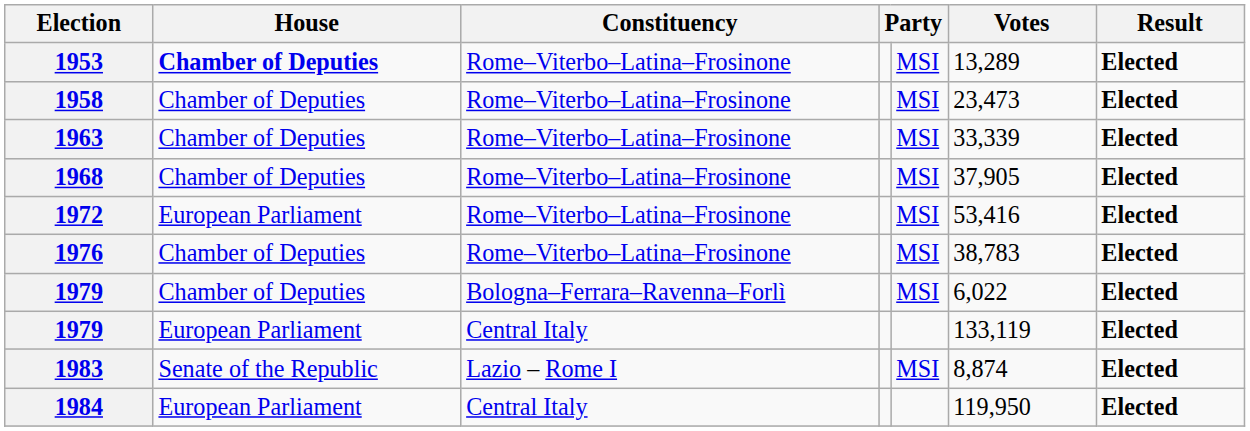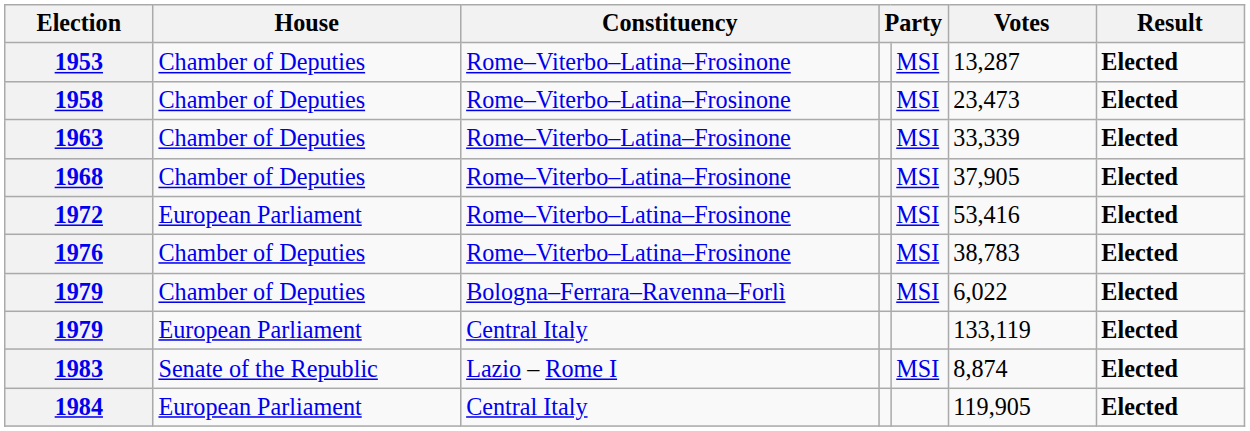(268, 61) bold -> (262, 61) normal
(987, 61) 13,289 -> (987, 61) 13,287
(992, 406) 119,950 -> (992, 406) 119,905
